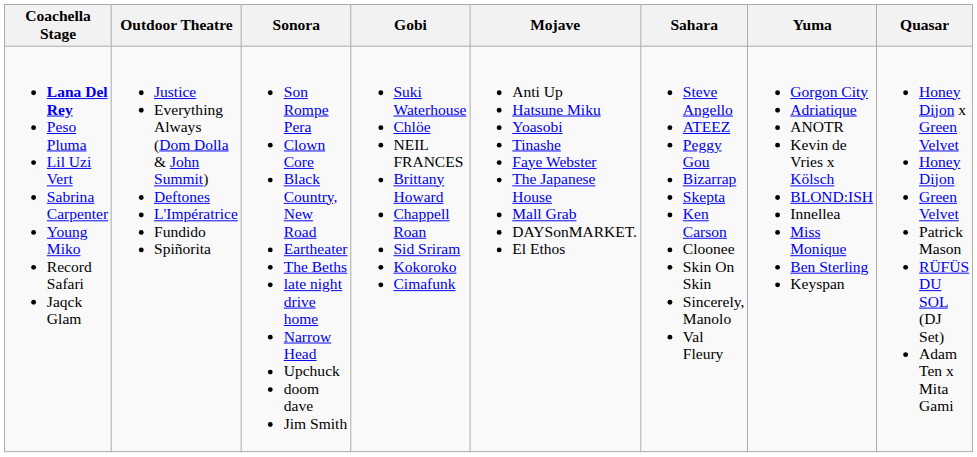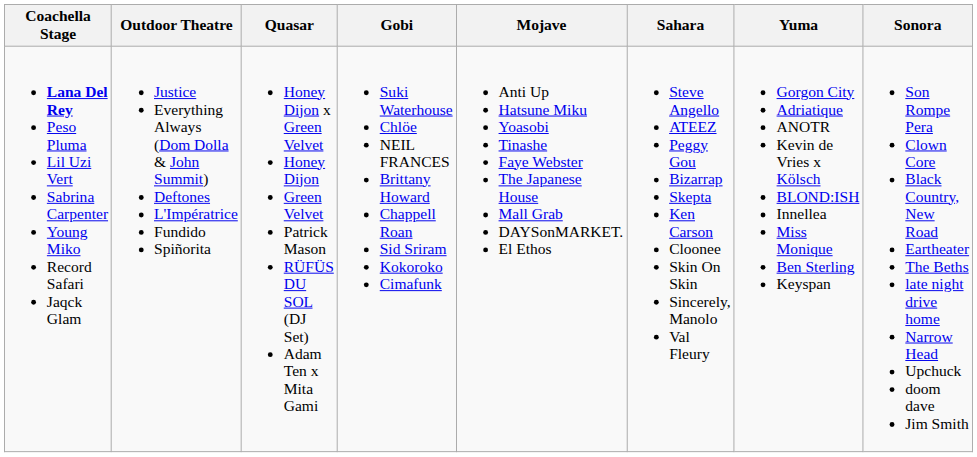columns swapped: (296, 25) <-> (925, 25)
